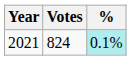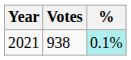(58, 42) 824 -> (58, 42) 938
